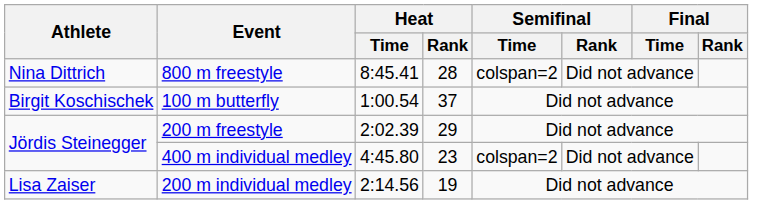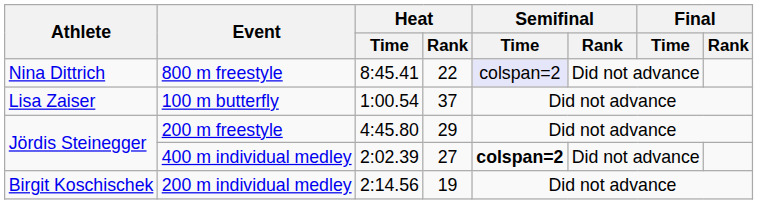(448, 73) 28 -> (448, 73) 22
(517, 73) no background -> (520, 73) lavender background
(81, 101) Birgit Koschischek -> (52, 101) Lisa Zaiser
(389, 129) 2:02.39 -> (389, 129) 4:45.80
(389, 157) 4:45.80 -> (389, 157) 2:02.39
(448, 157) 23 -> (448, 157) 27
(517, 157) normal -> (520, 157) bold
(52, 185) Lisa Zaiser -> (81, 185) Birgit Koschischek
